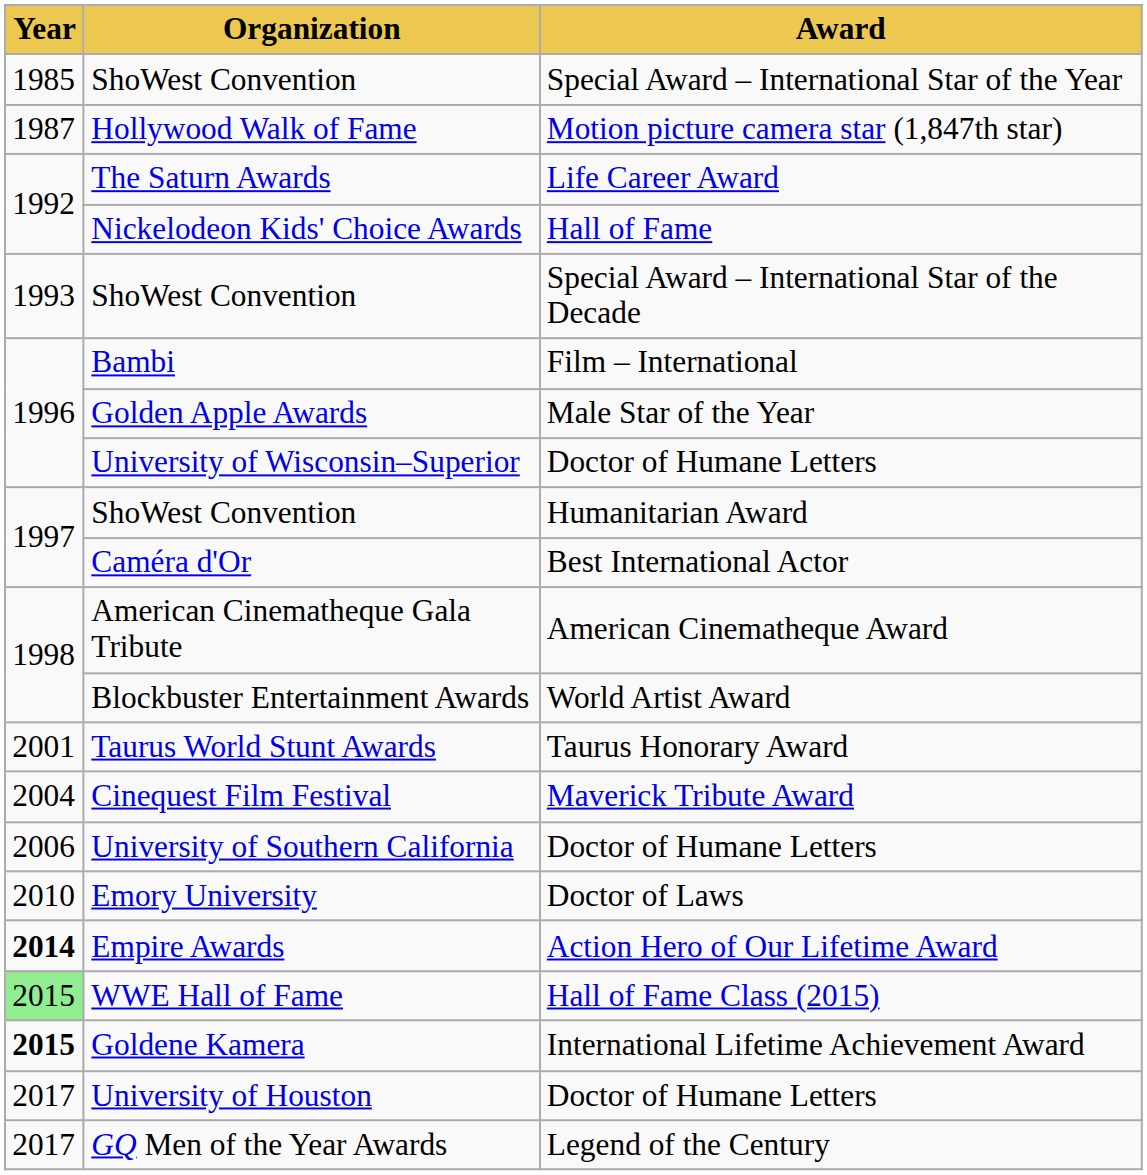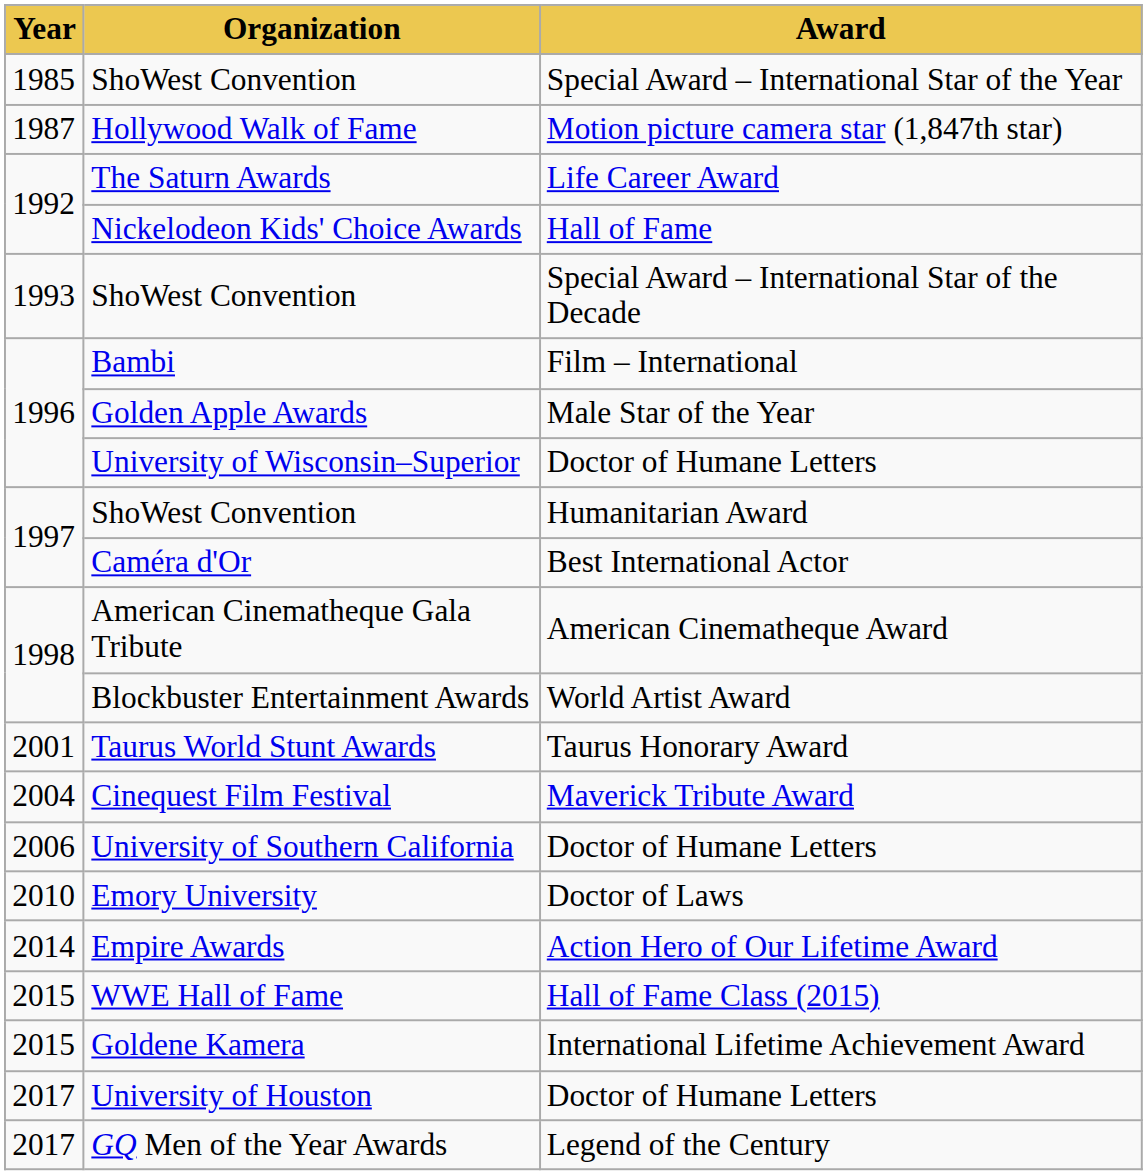(44, 945) bold -> (44, 945) normal
(44, 995) lightgreen background -> (44, 995) no background
(44, 1044) bold -> (44, 1044) normal
